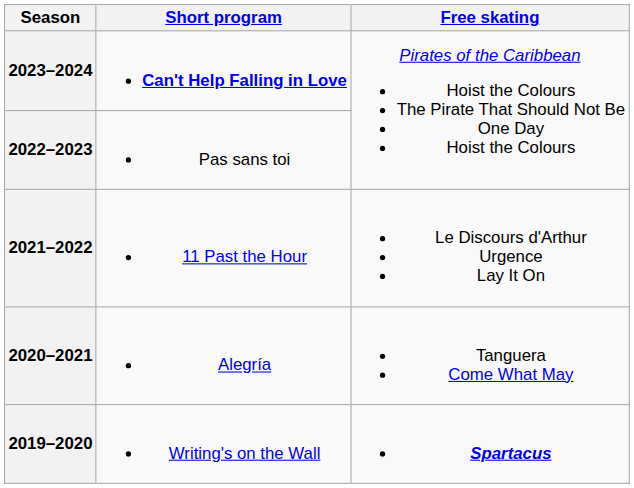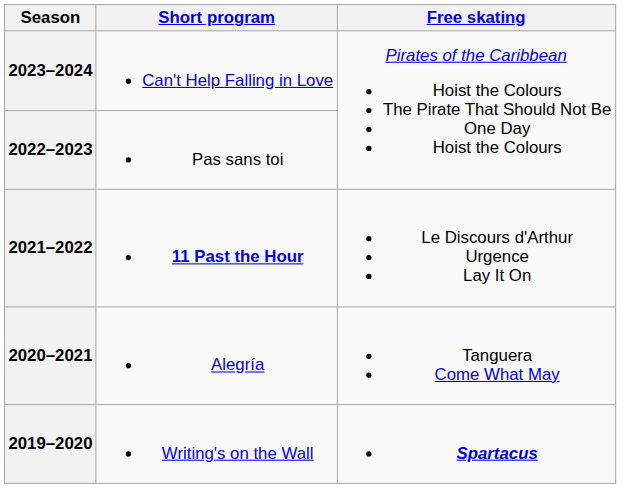(224, 80) bold -> (217, 80) normal
(224, 257) normal -> (217, 257) bold
